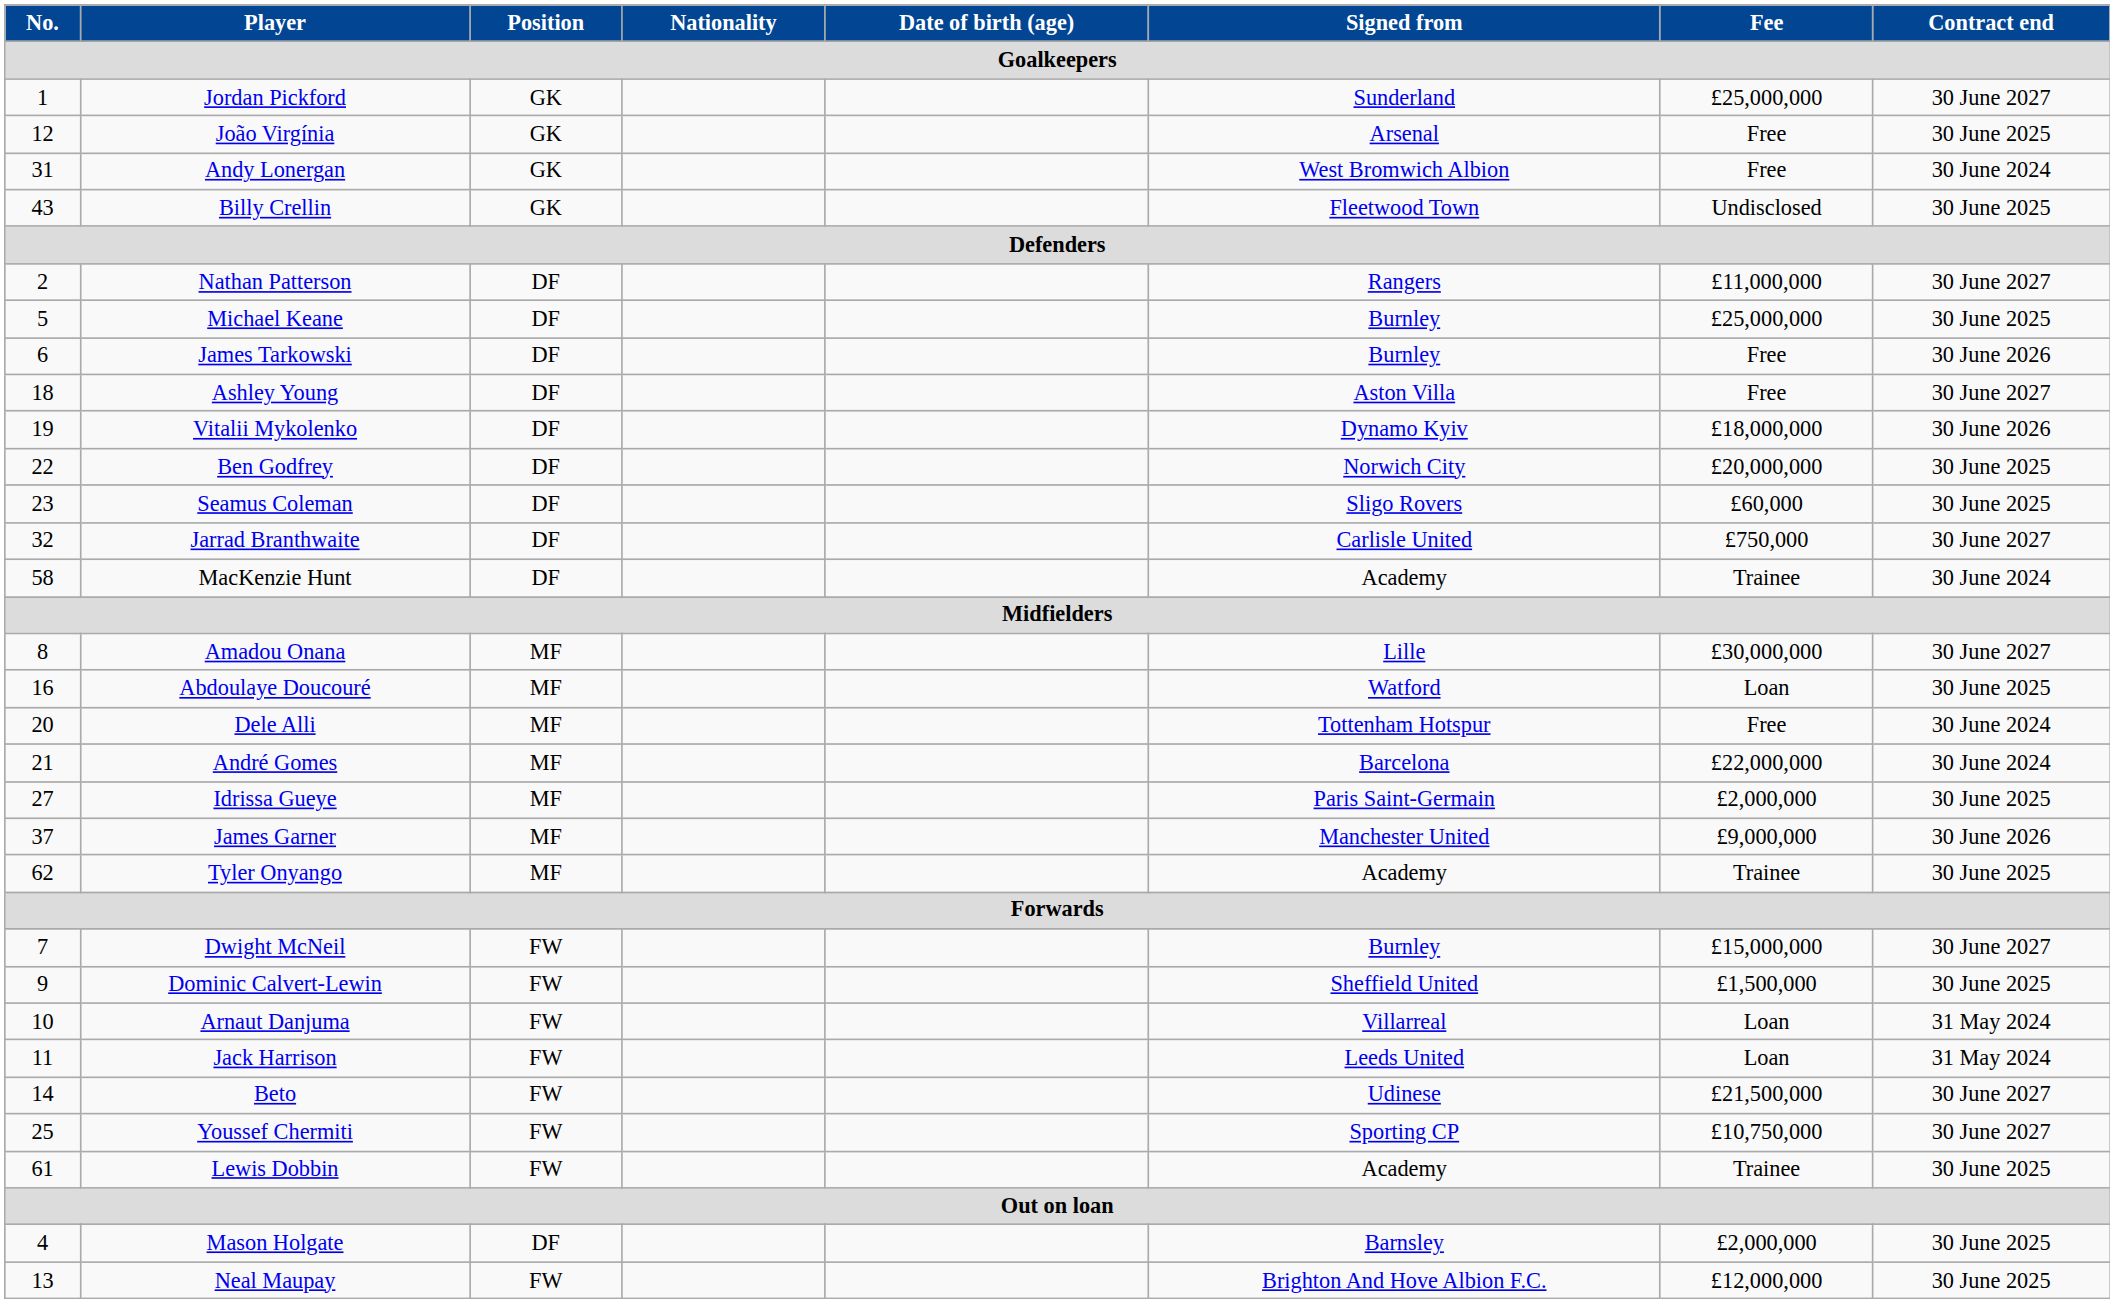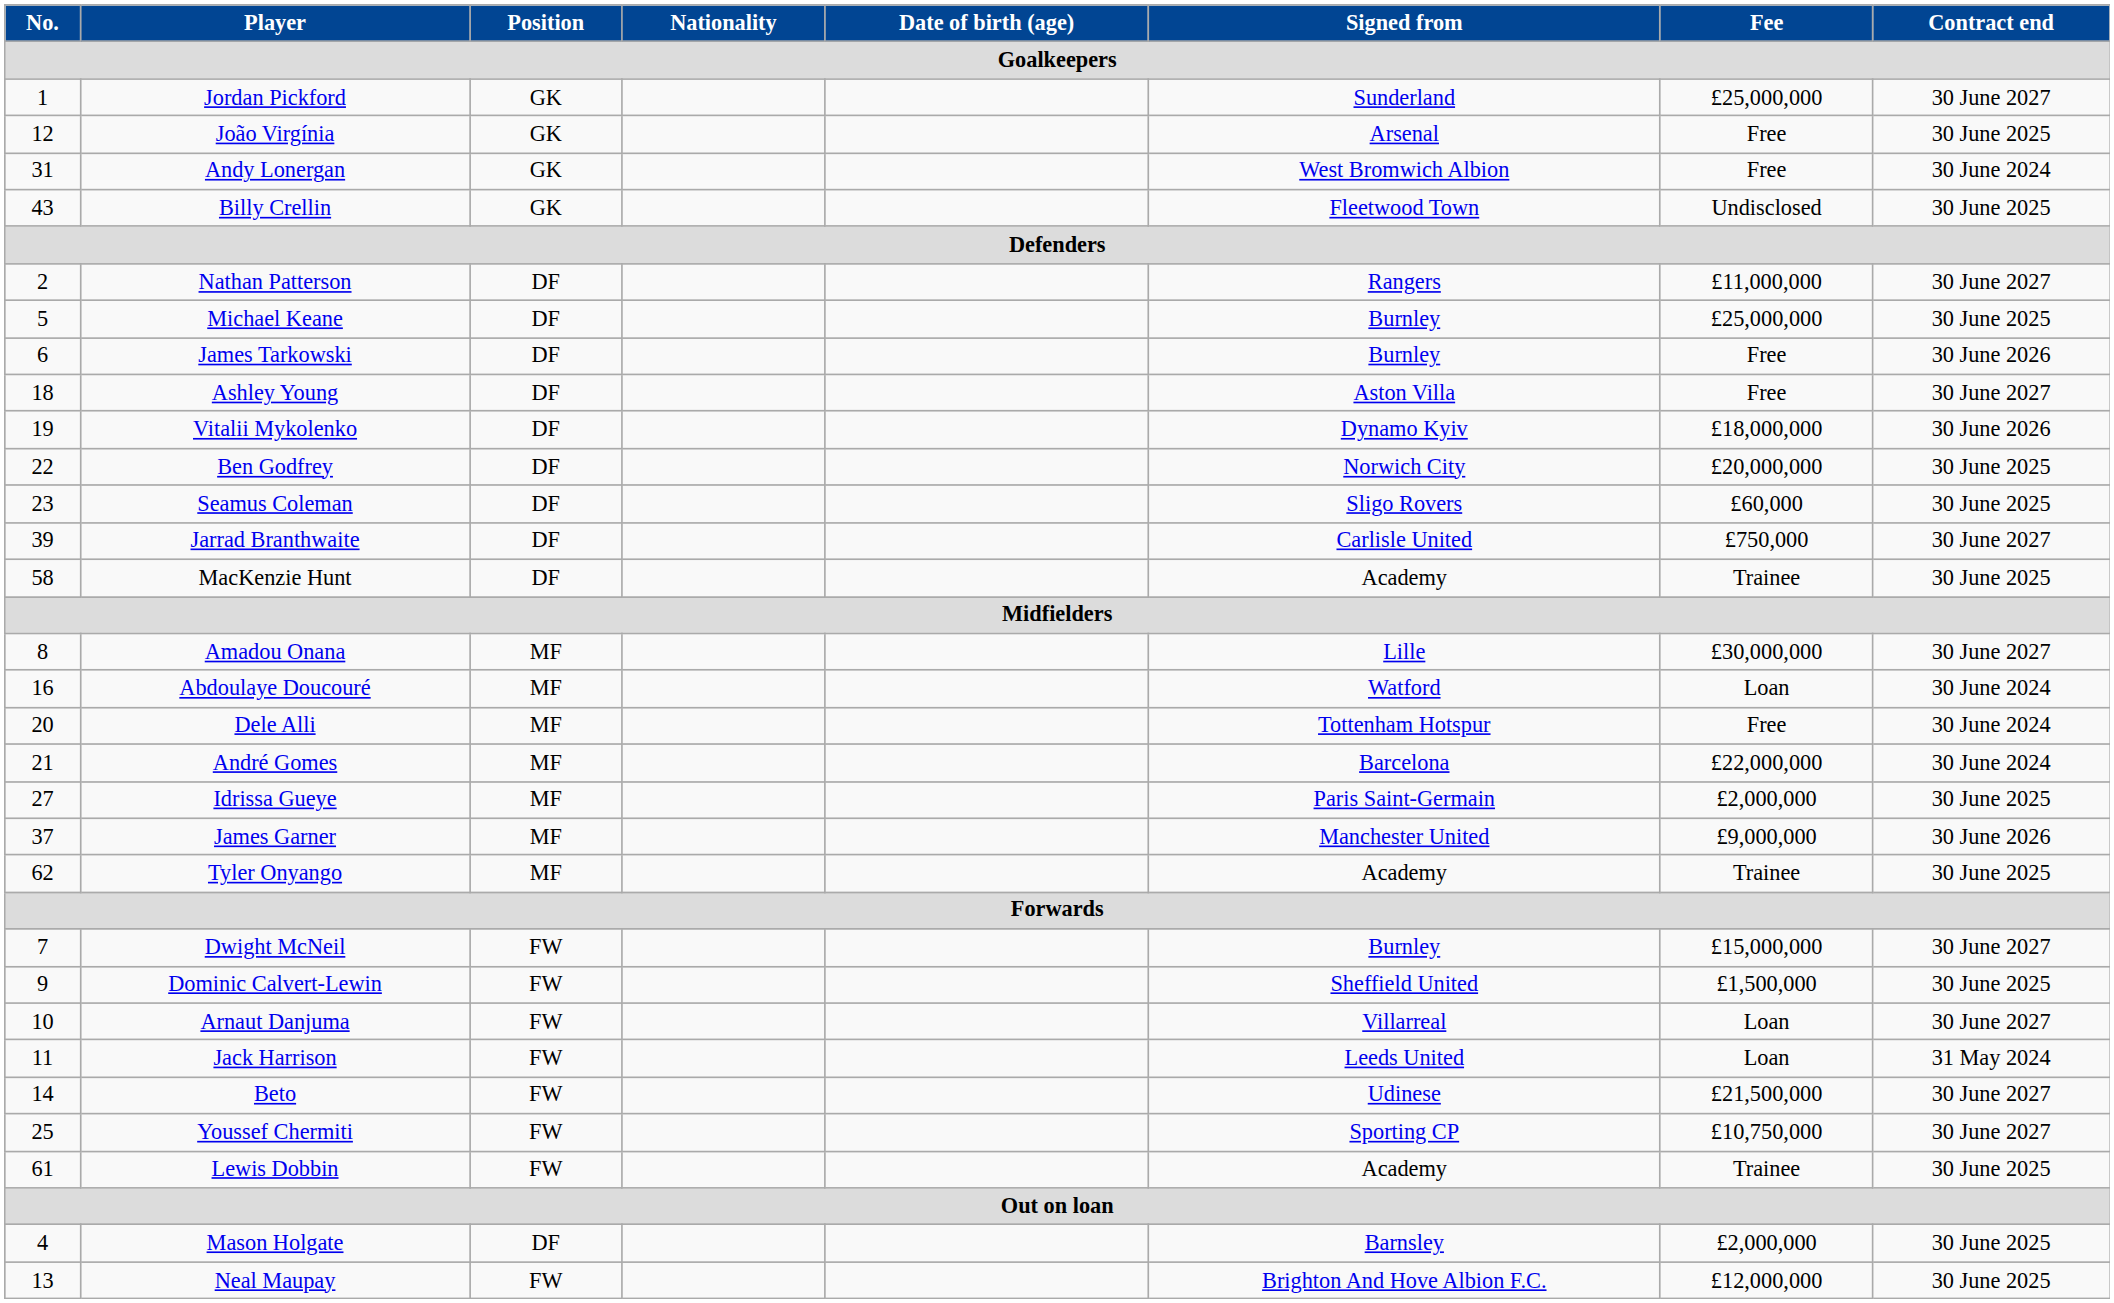(43, 540) 32 -> (43, 540) 39
(1991, 577) 30 June 2024 -> (1991, 577) 30 June 2025
(1991, 687) 30 June 2025 -> (1991, 687) 30 June 2024
(1991, 1020) 31 May 2024 -> (1991, 1020) 30 June 2027
